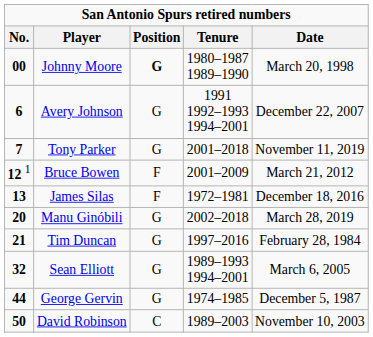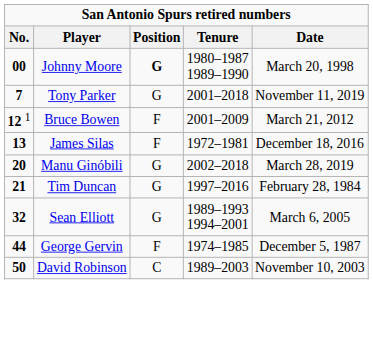- row: (82, 111)
(157, 299) G -> (157, 246) F
